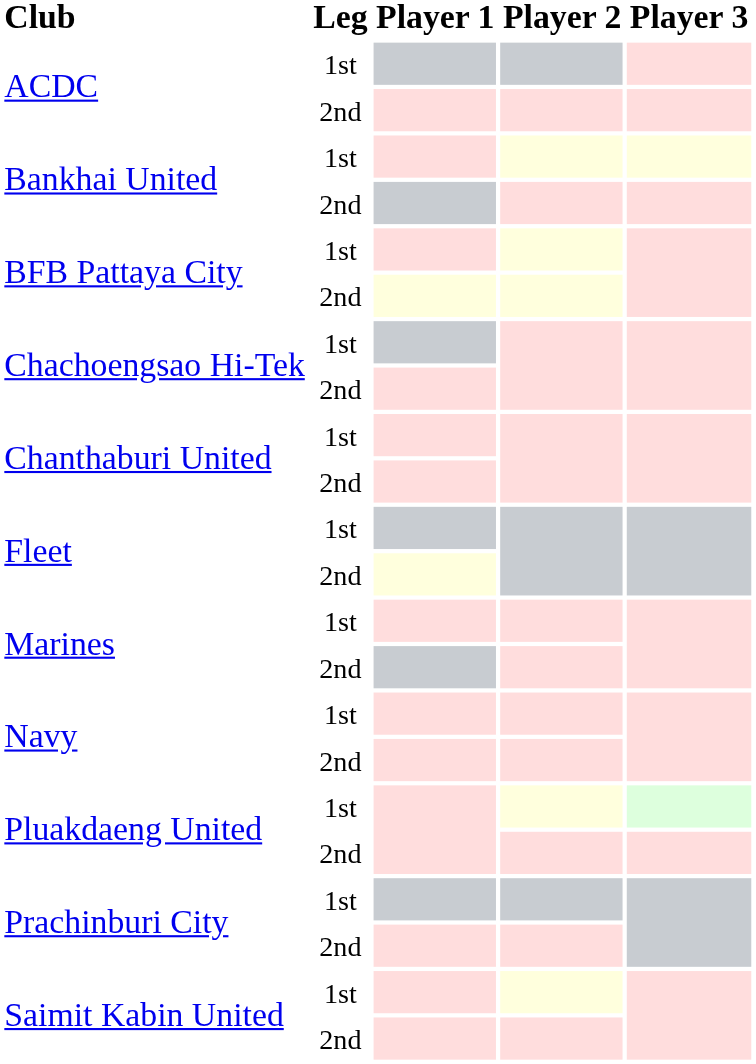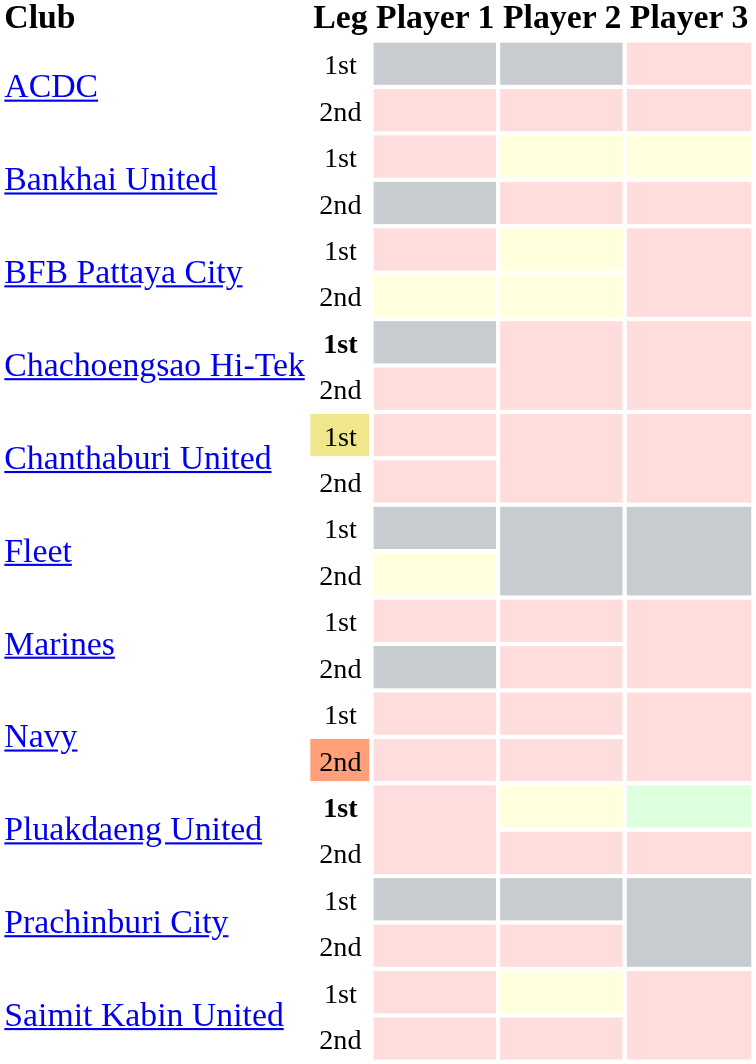(340, 343) normal -> (340, 341) bold
(340, 436) no background -> (340, 436) khaki background
(340, 761) no background -> (340, 761) lightsalmon background
(340, 808) normal -> (340, 805) bold
